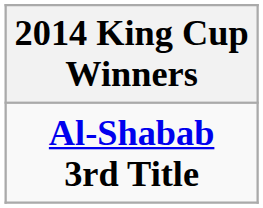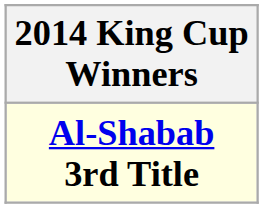(132, 152) no background -> (132, 152) lightyellow background
